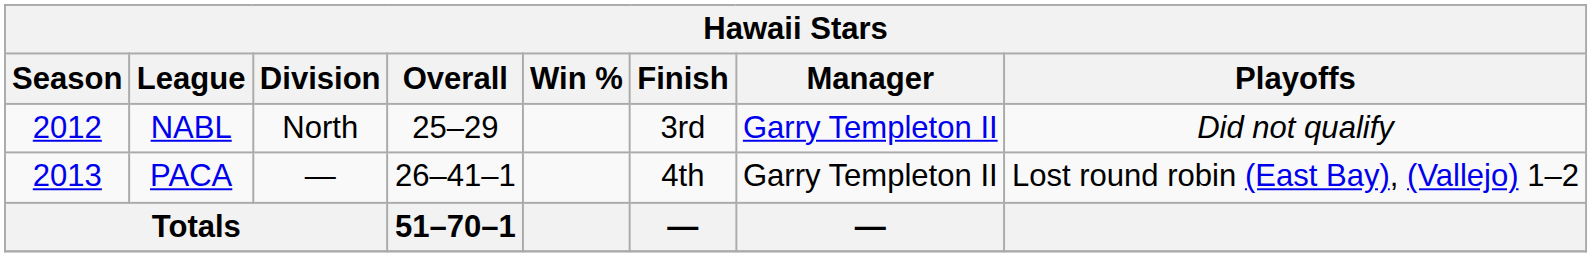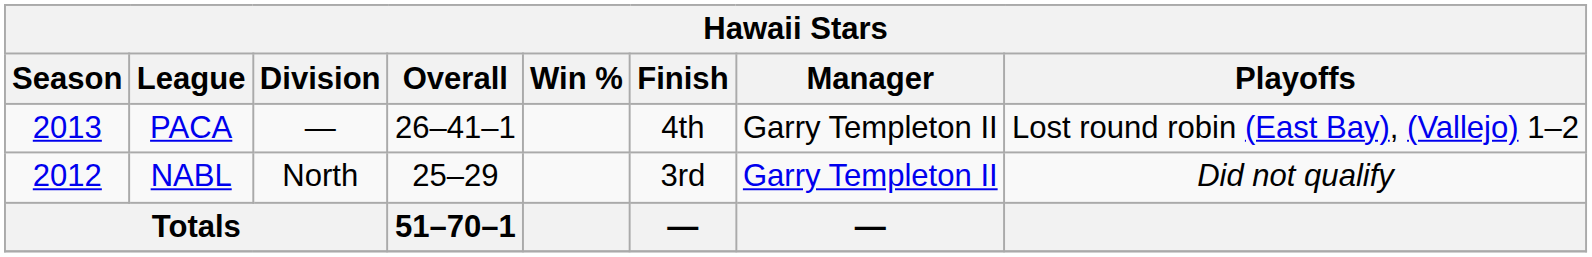rows swapped: (191, 127) <-> (191, 176)
